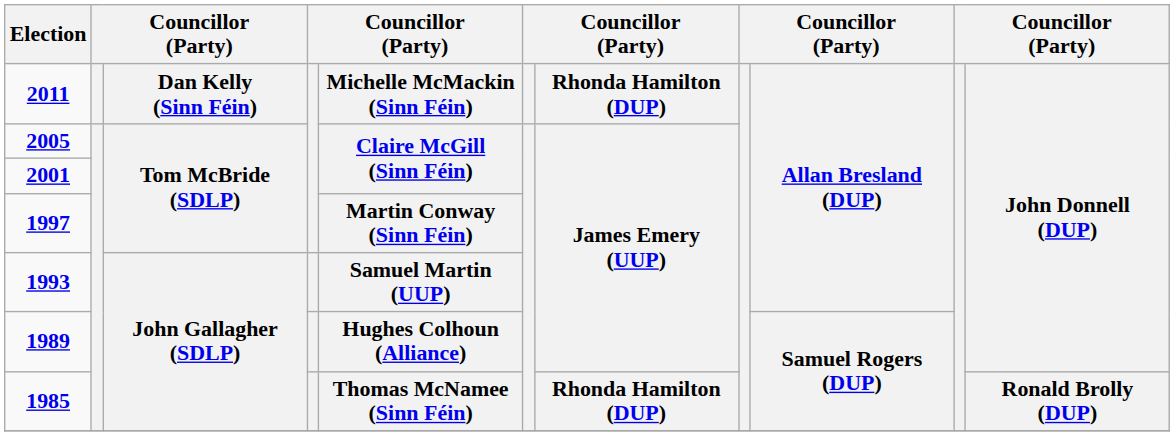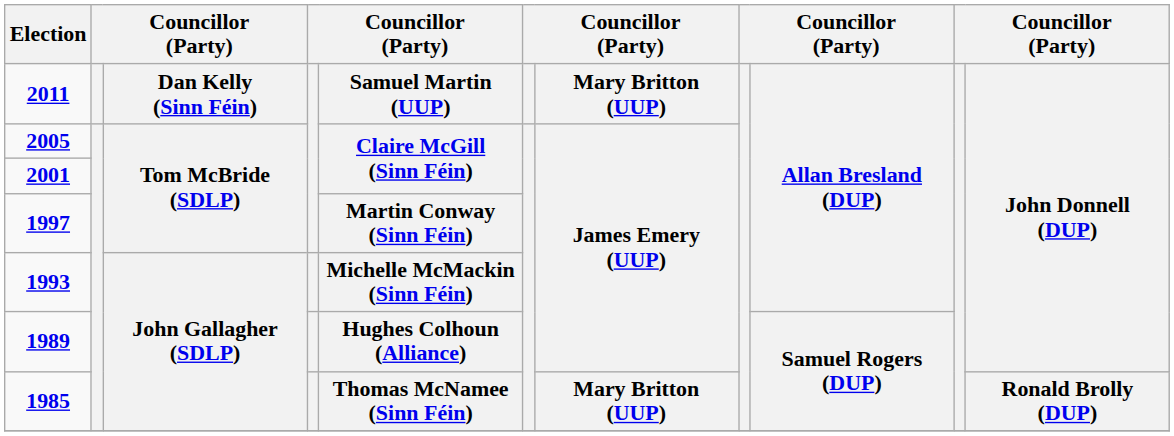(421, 93) Michelle McMackin (Sinn Féin) -> (421, 93) Samuel Martin (UUP)
(636, 93) Rhonda Hamilton (DUP) -> (636, 93) Mary Britton (UUP)
(421, 282) Samuel Martin (UUP) -> (421, 282) Michelle McMackin (Sinn Féin)
(636, 400) Rhonda Hamilton (DUP) -> (636, 400) Mary Britton (UUP)
